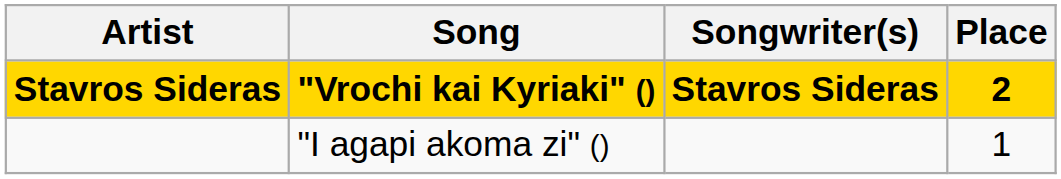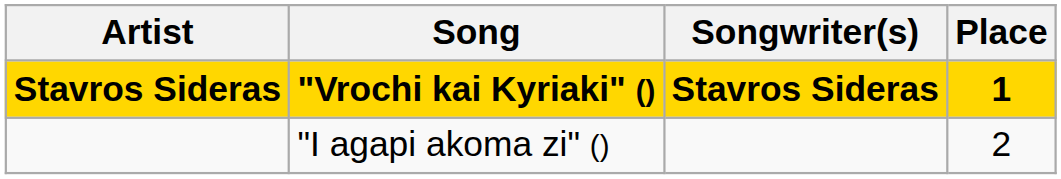(1001, 88) 2 -> (1001, 88) 1
(1001, 144) 1 -> (1001, 144) 2
